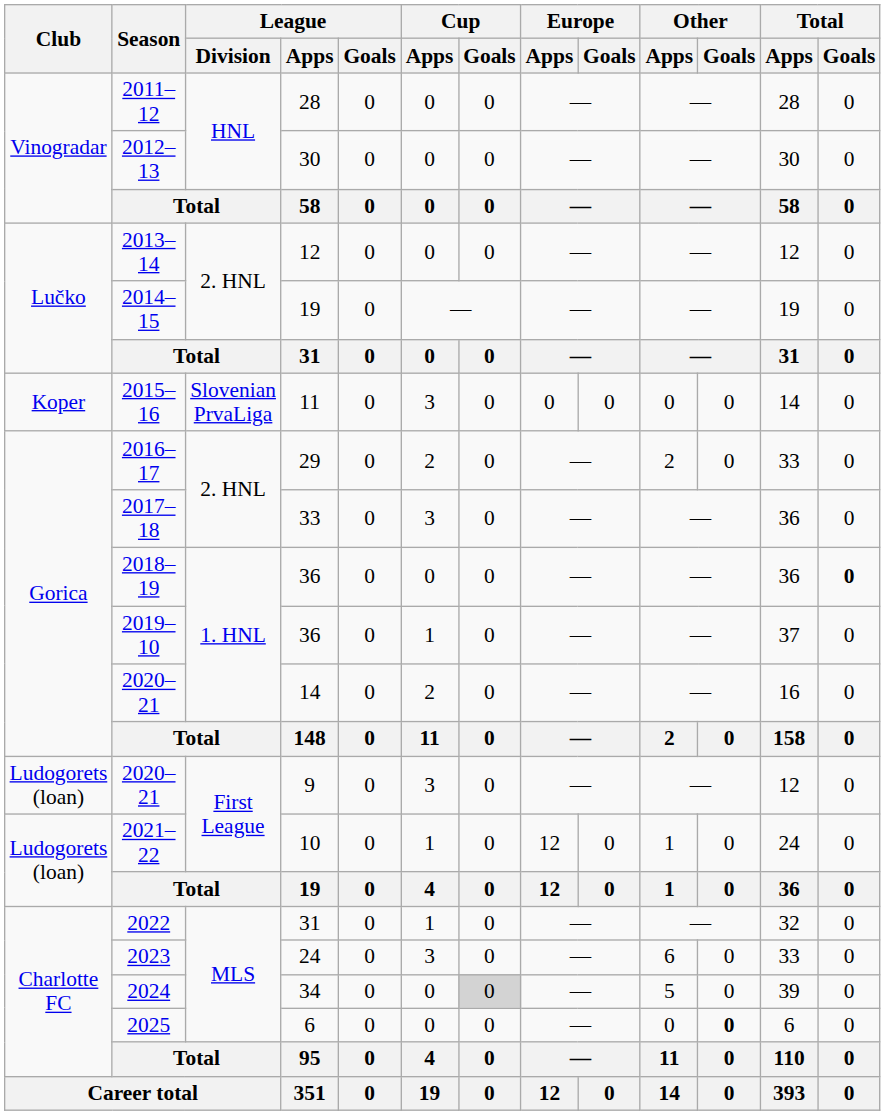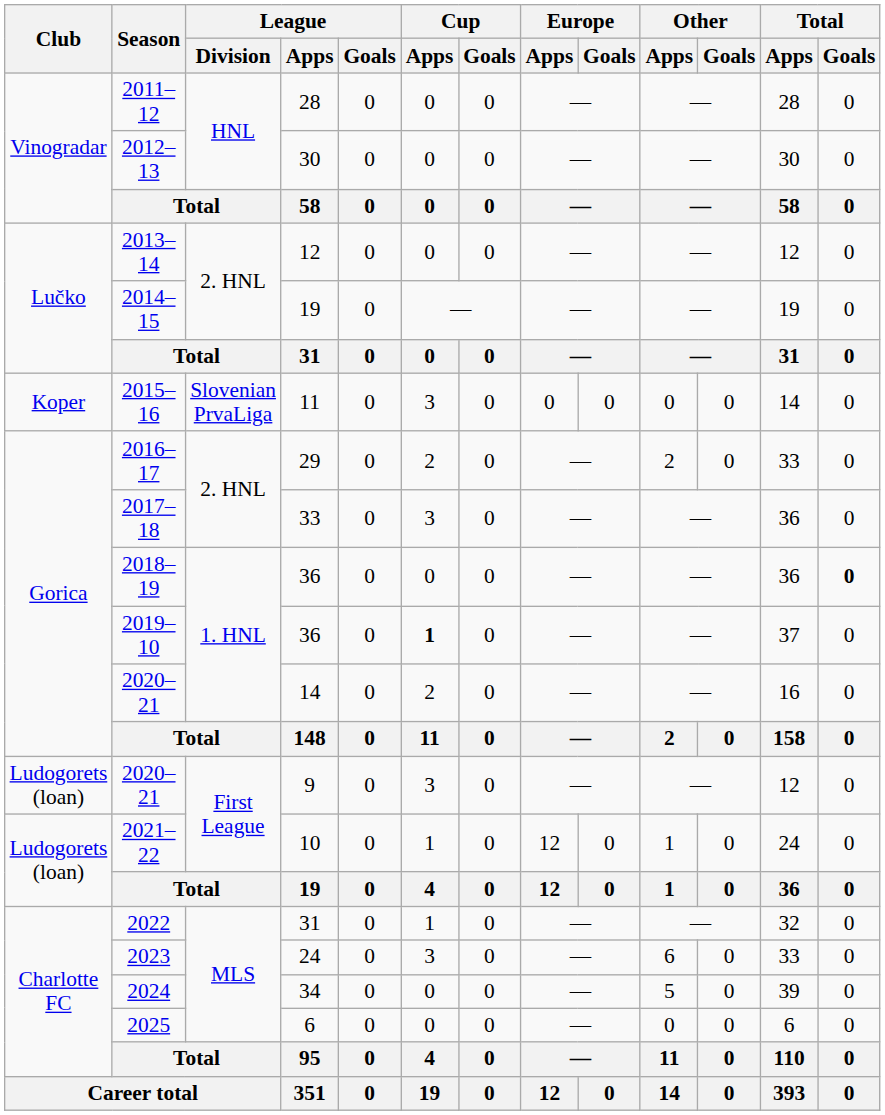(430, 634) normal -> (430, 634) bold
(489, 990) lightgrey background -> (489, 990) no background
(729, 1024) bold -> (729, 1024) normal
